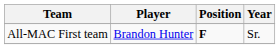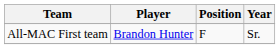(203, 33) bold -> (202, 33) normal
